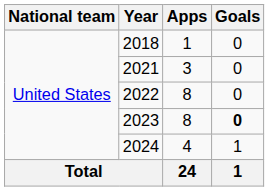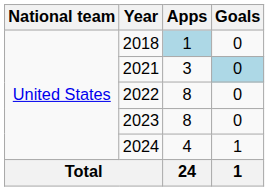(187, 43) no background -> (187, 43) lightblue background
(238, 69) no background -> (238, 69) lightblue background
(238, 120) bold -> (238, 120) normal
